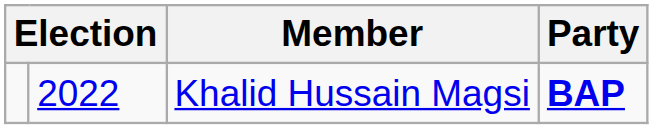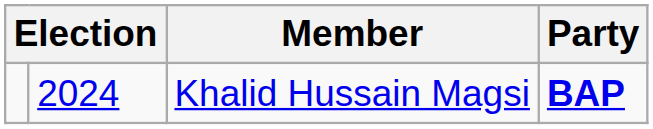(78, 92) 2022 -> (78, 92) 2024
